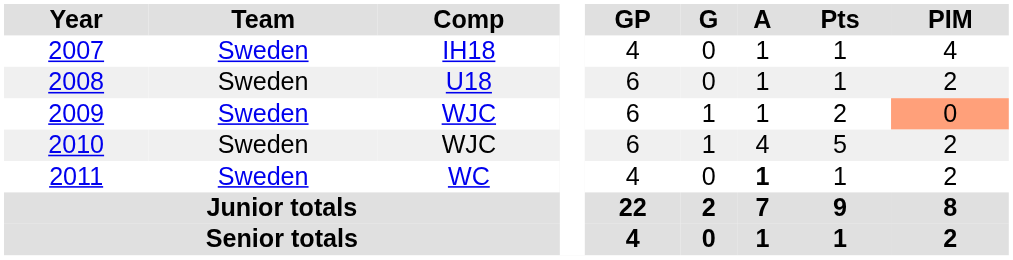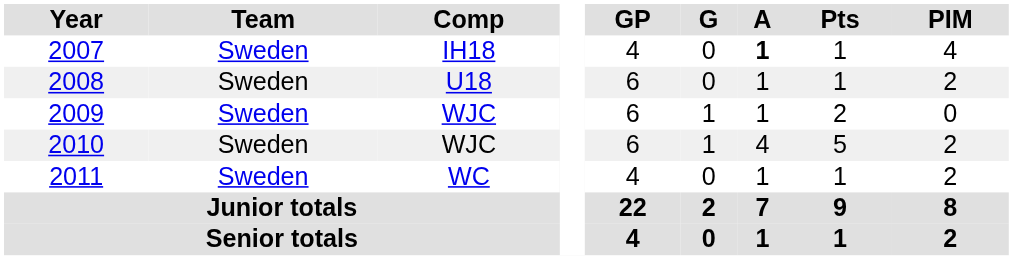(762, 50) normal -> (762, 50) bold
(950, 113) lightsalmon background -> (950, 113) no background
(762, 176) bold -> (762, 176) normal
